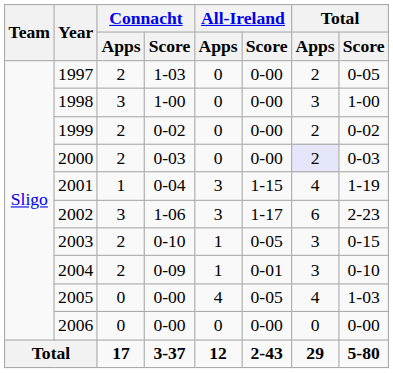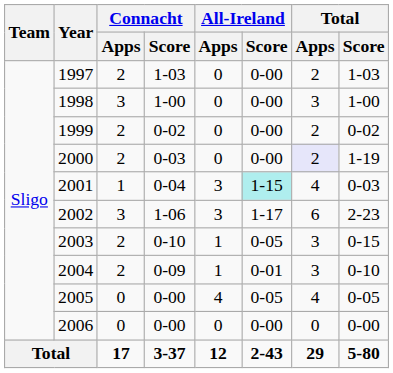(364, 74) 0-05 -> (364, 74) 1-03
(364, 158) 0-03 -> (364, 158) 1-19
(267, 185) no background -> (267, 185) paleturquoise background
(364, 185) 1-19 -> (364, 185) 0-03
(364, 297) 1-03 -> (364, 297) 0-05
